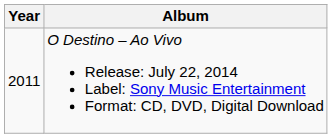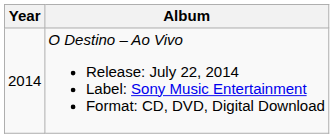(24, 80) 2011 -> (25, 80) 2014
